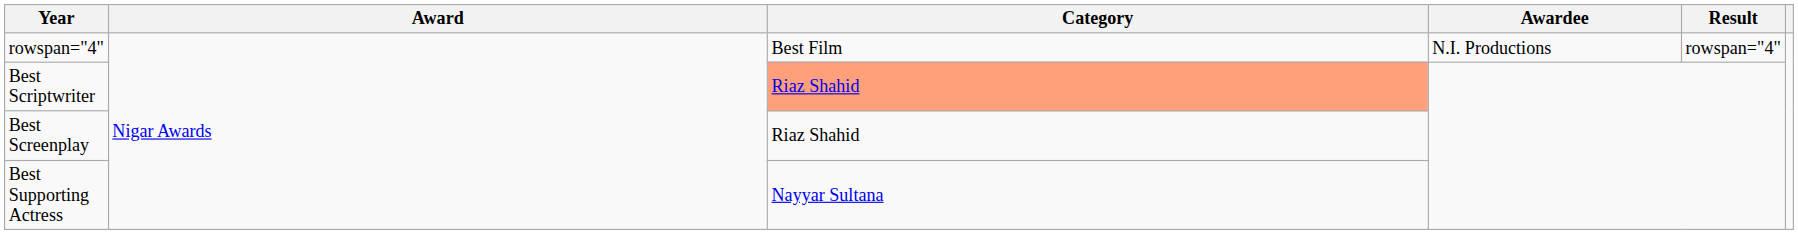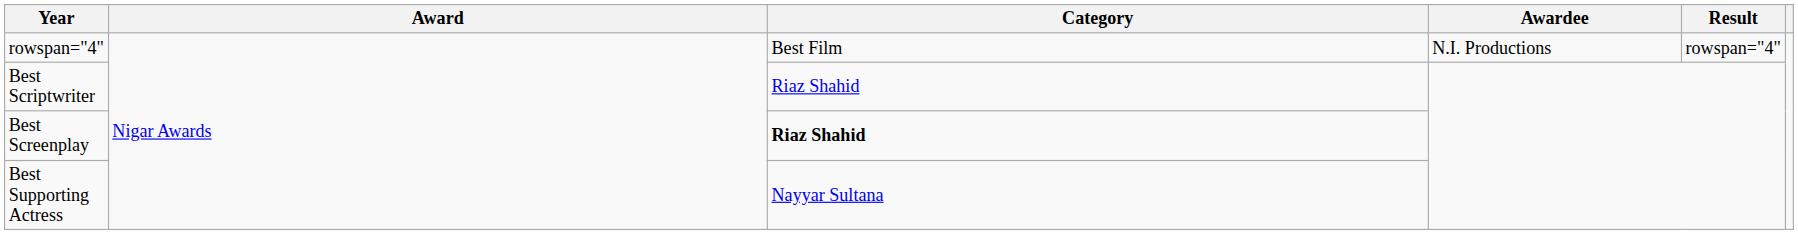(815, 86) lightsalmon background -> (815, 86) no background
(815, 135) normal -> (819, 135) bold
